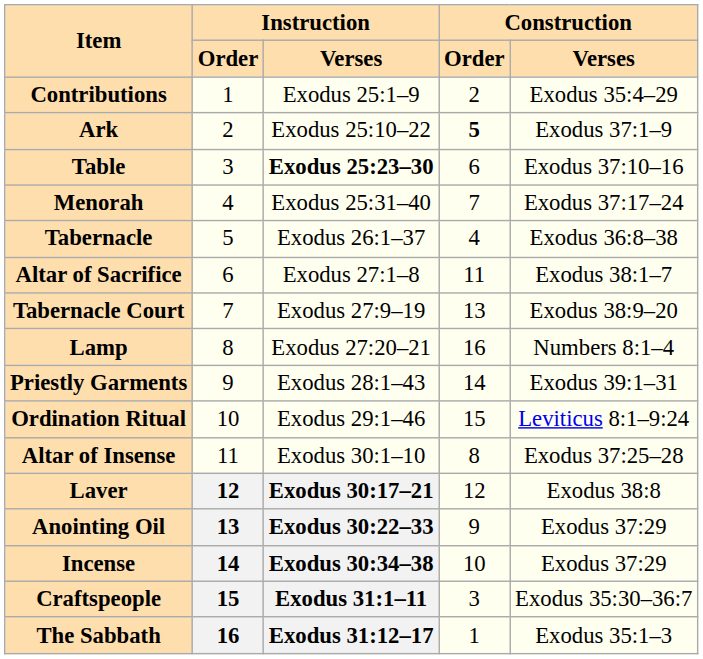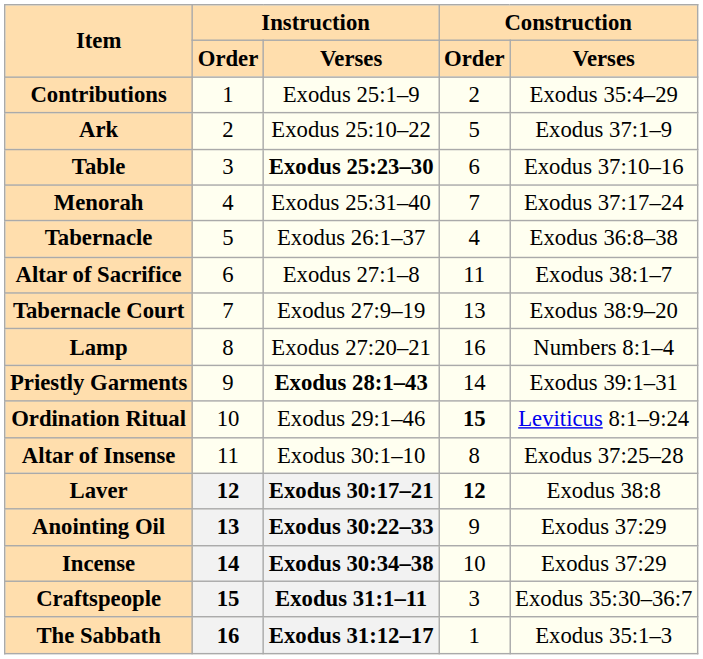(474, 130) bold -> (474, 130) normal
(351, 382) normal -> (351, 382) bold
(474, 418) normal -> (474, 418) bold
(474, 490) normal -> (474, 490) bold
